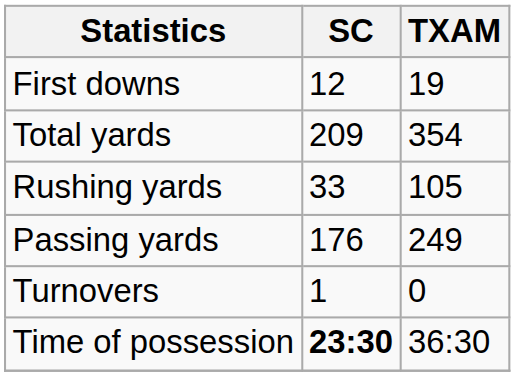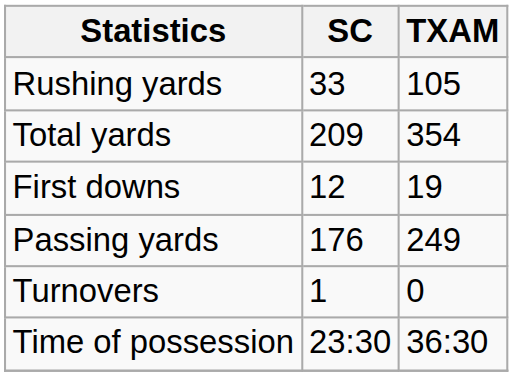rows swapped: (96, 83) <-> (117, 187)
(351, 343) bold -> (350, 343) normal
